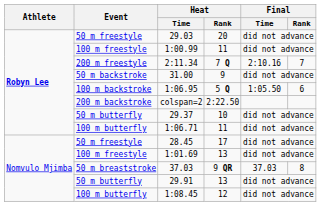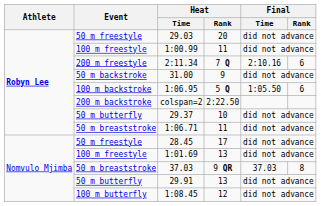(302, 62) 7 -> (302, 62) 6
(111, 128) 100 m butterfly -> (116, 128) 50 m breaststroke
